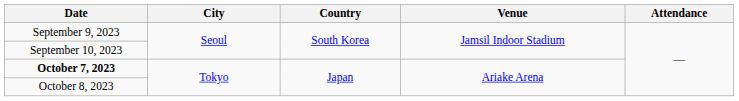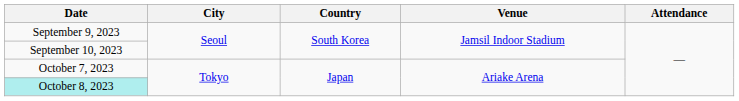(76, 68) bold -> (76, 68) normal
(76, 86) no background -> (76, 86) paleturquoise background
